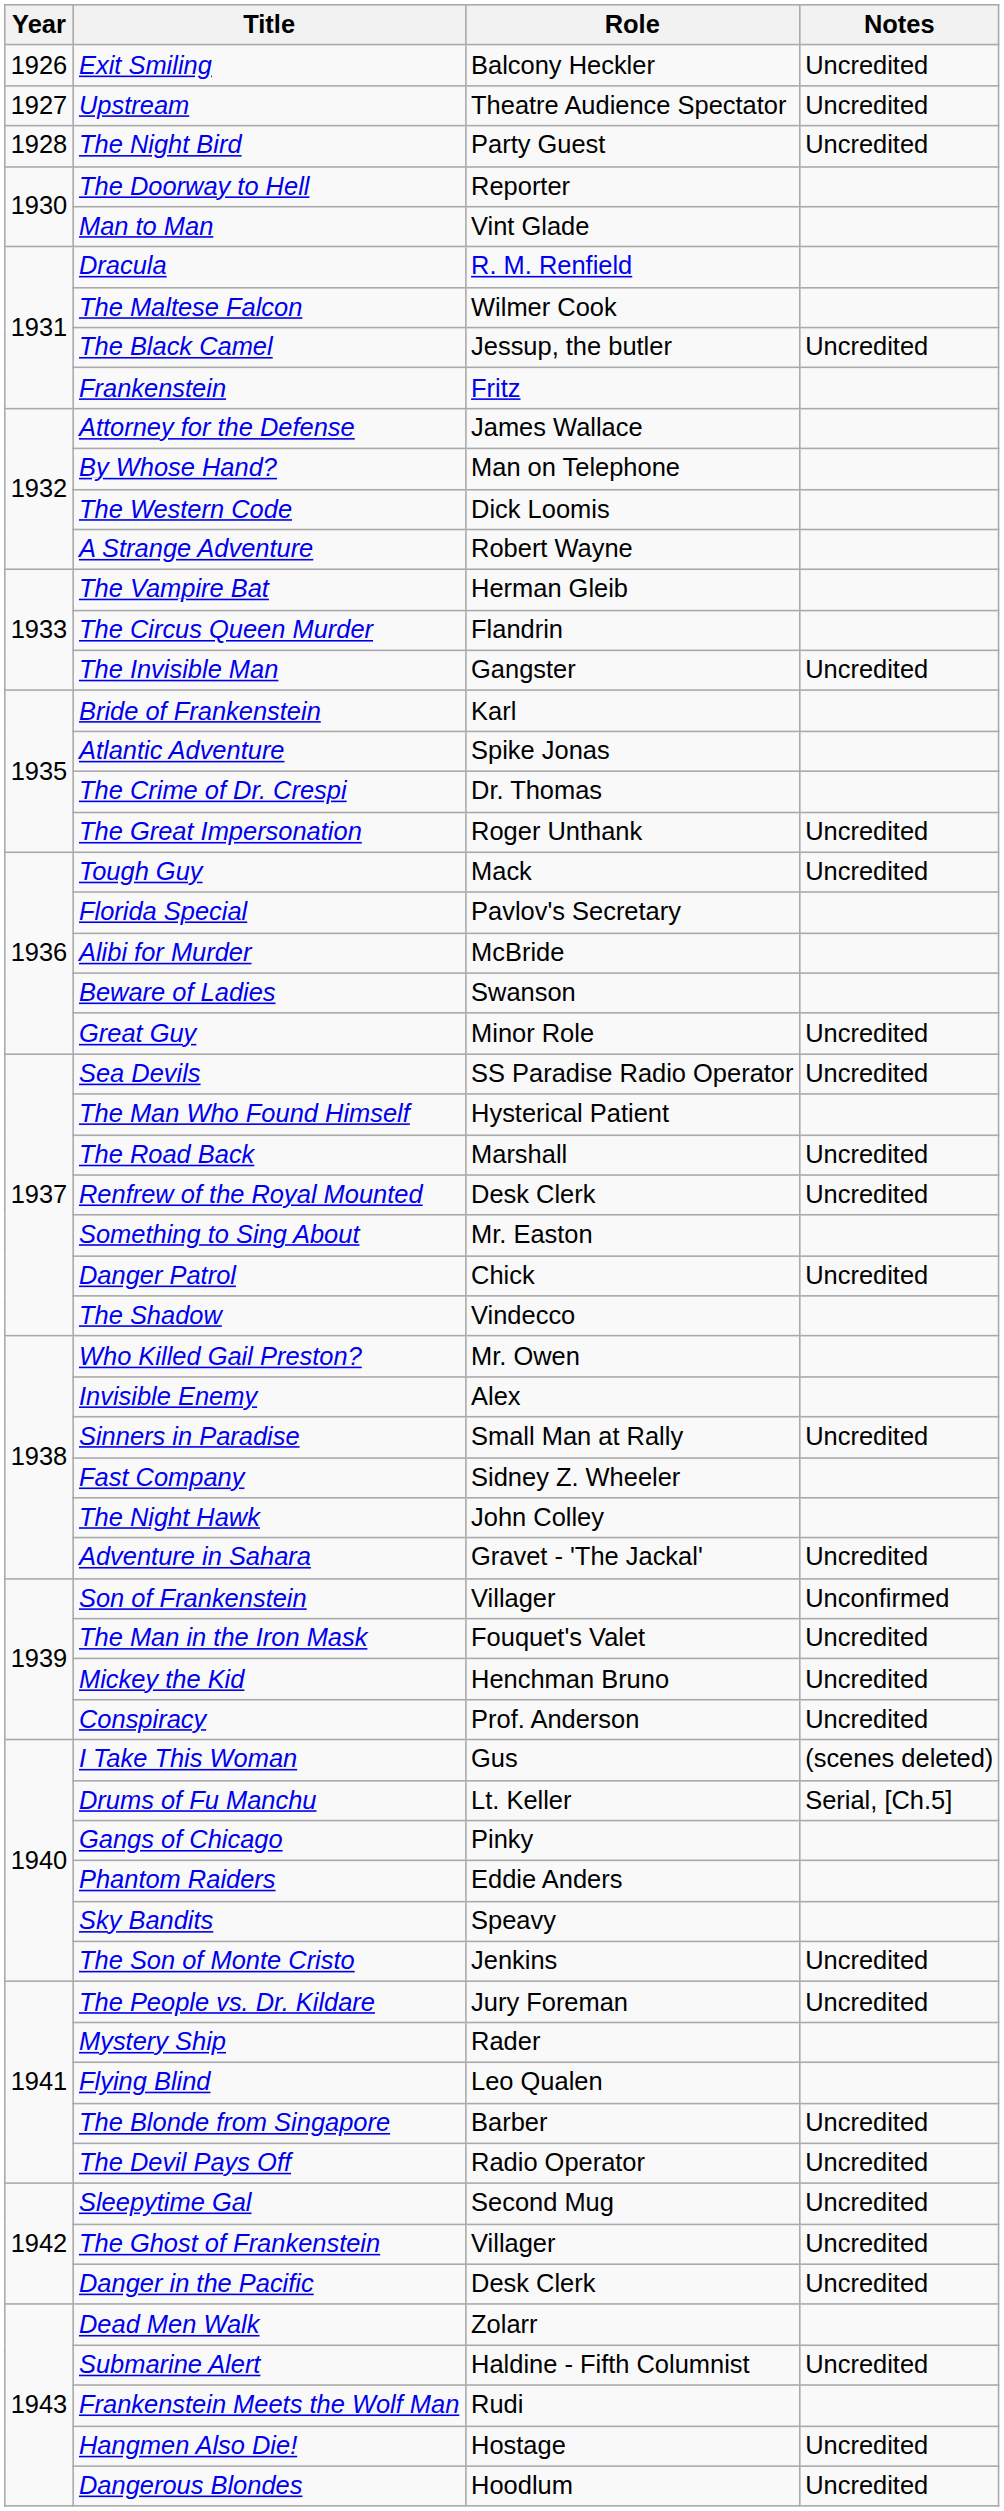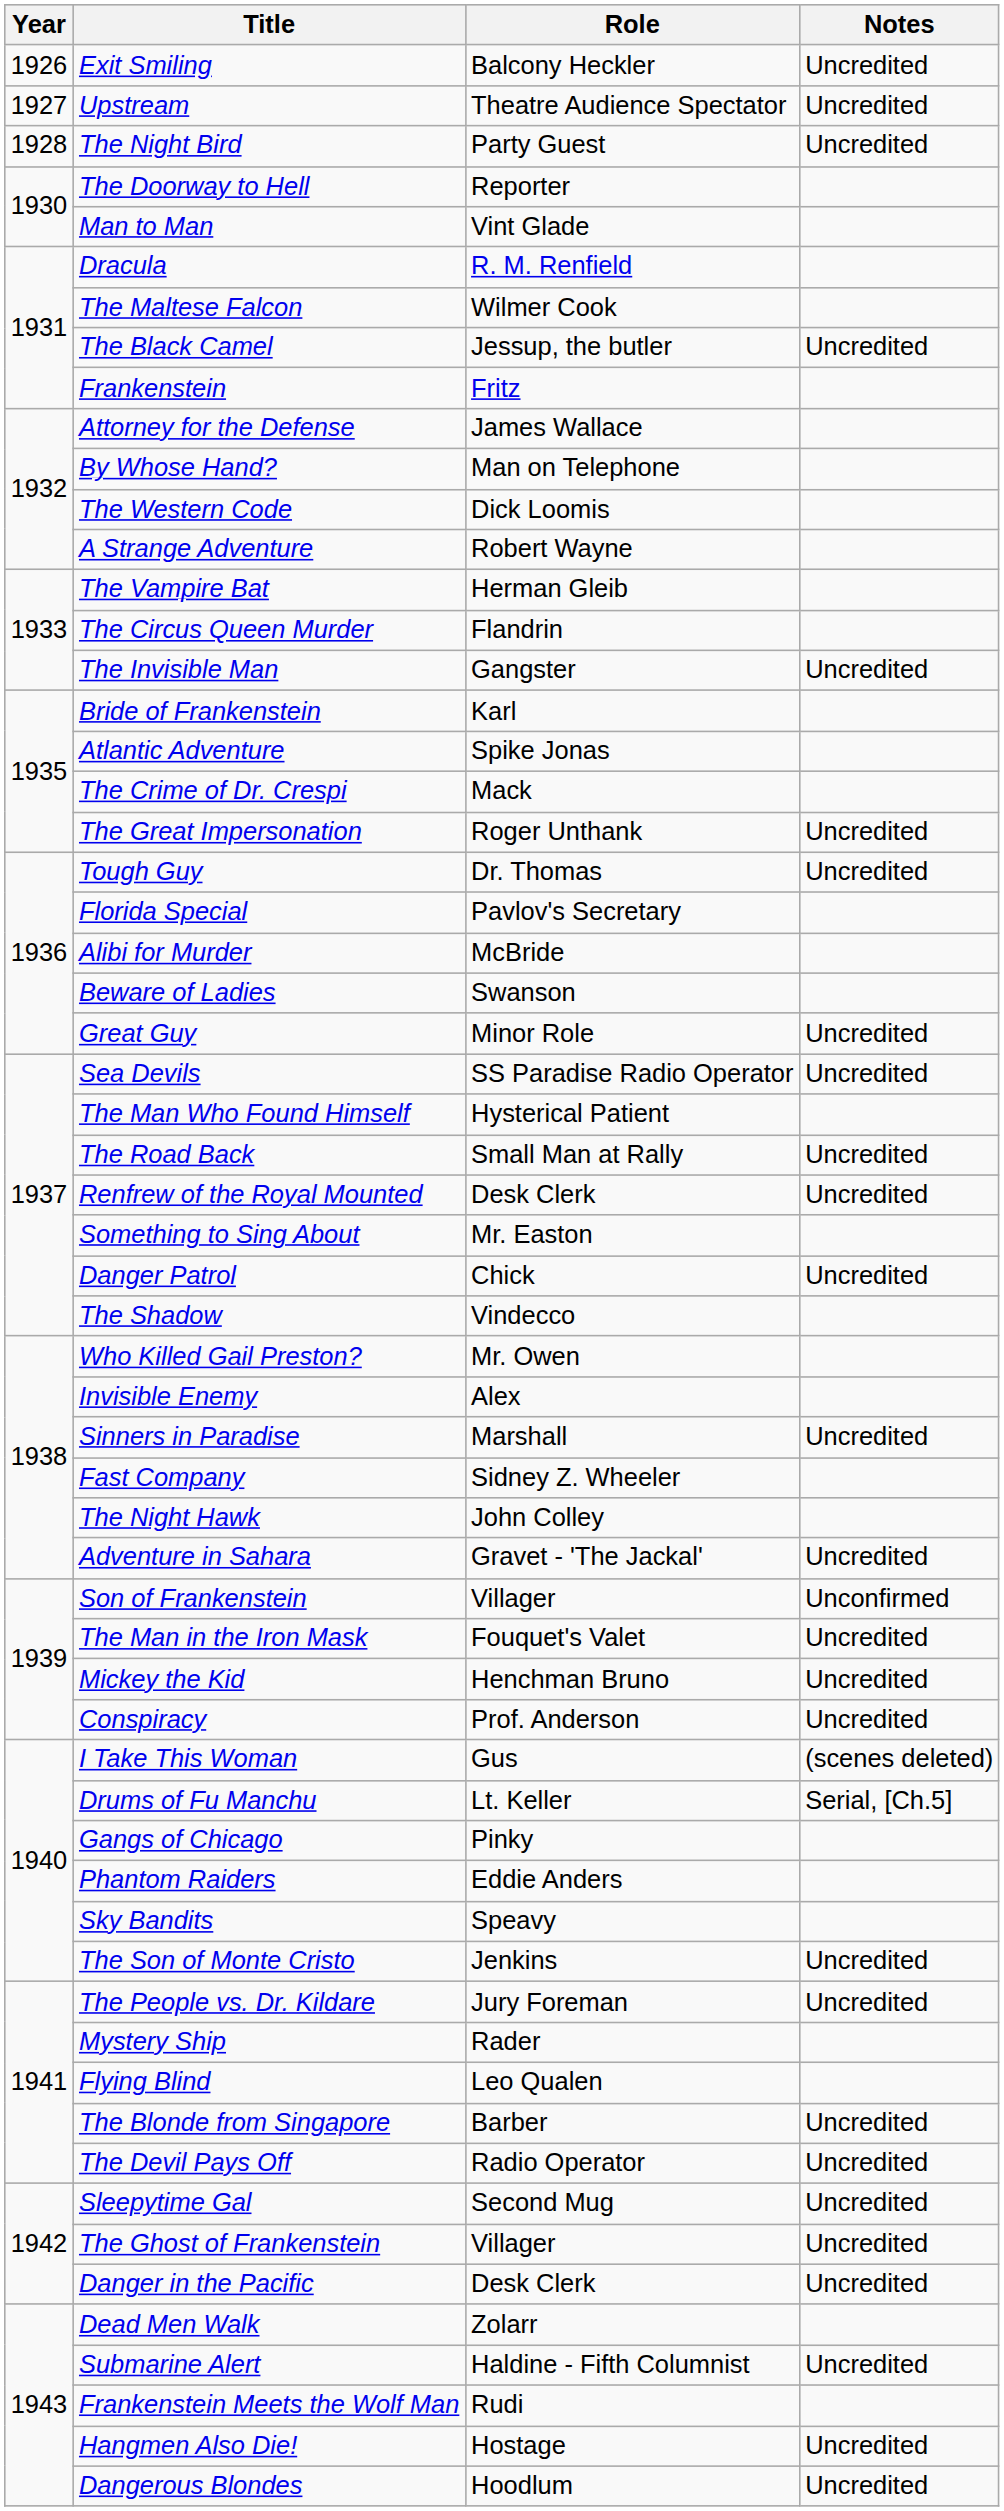(537, 791) Dr. Thomas -> (501, 791) Mack
(501, 871) Mack -> (537, 871) Dr. Thomas
(519, 1154) Marshall -> (577, 1154) Small Man at Rally
(577, 1436) Small Man at Rally -> (519, 1436) Marshall
